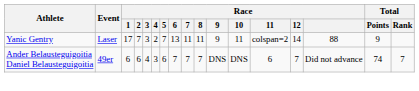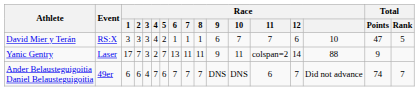+ row: (41, 40)
(156, 60) 3 -> (156, 74) 7
